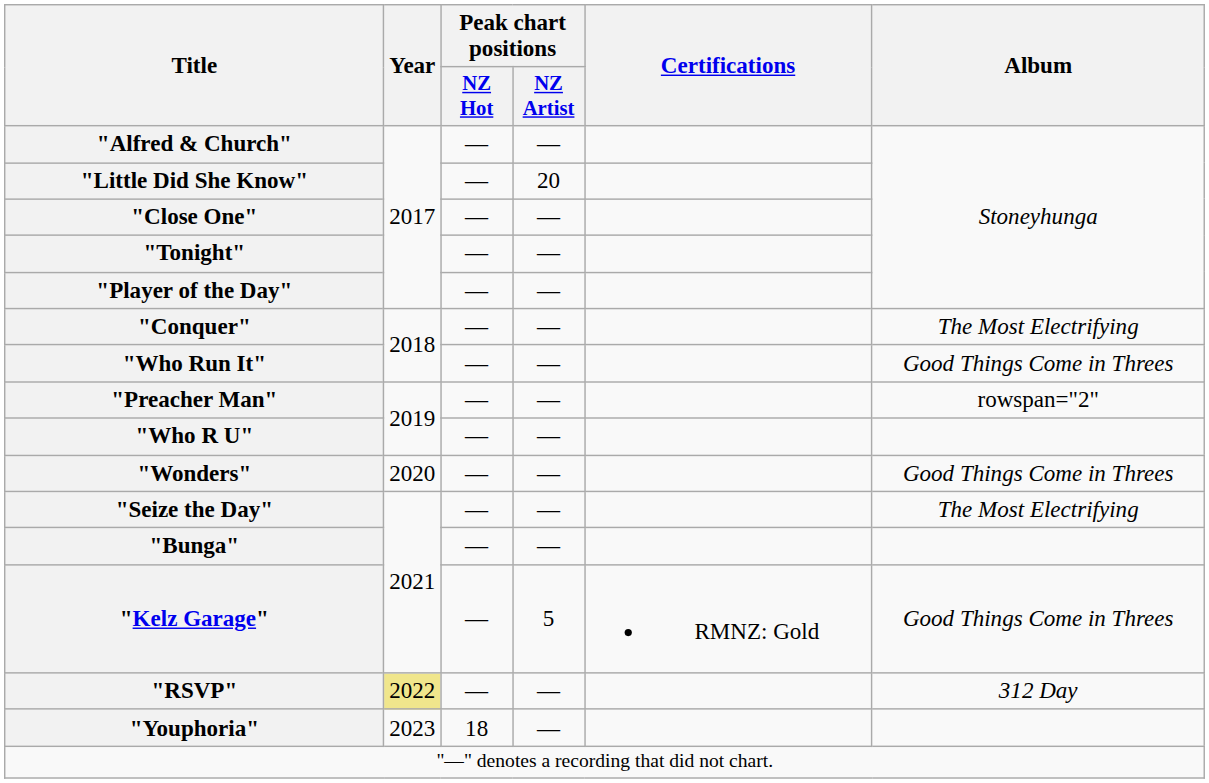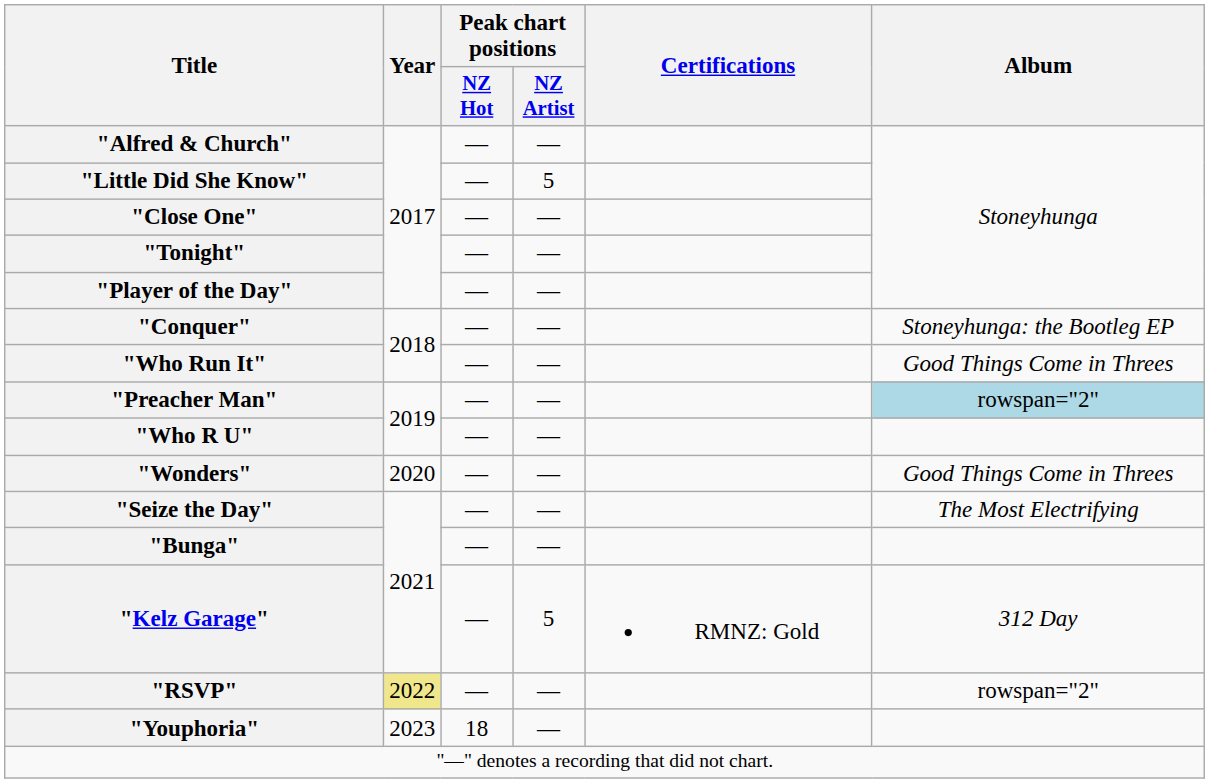(549, 180) 20 -> (549, 180) 5
(1038, 326) The Most Electrifying -> (1038, 326) Stoneyhunga: the Bootleg EP
(1038, 399) no background -> (1038, 399) lightblue background
(1038, 618) Good Things Come in Threes -> (1038, 618) 312 Day
(1038, 690) 312 Day -> (1038, 690) rowspan="2"
